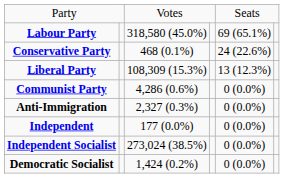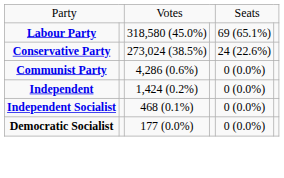(167, 51) 468 (0.1%) -> (167, 51) 273,024 (38.5%)
- row: (62, 70)
- row: (62, 107)
(167, 126) 177 (0.0%) -> (167, 88) 1,424 (0.2%)
(167, 145) 273,024 (38.5%) -> (167, 107) 468 (0.1%)
(167, 164) 1,424 (0.2%) -> (167, 126) 177 (0.0%)
